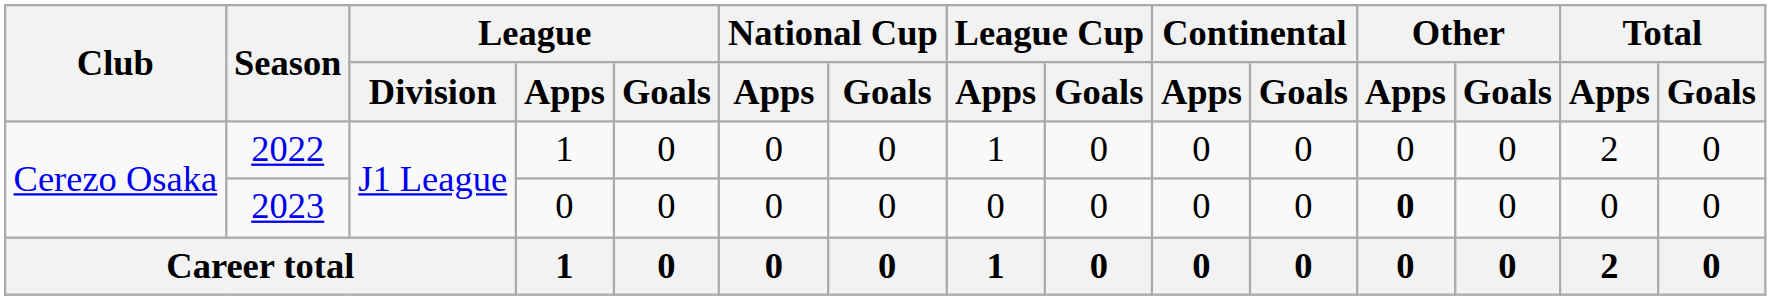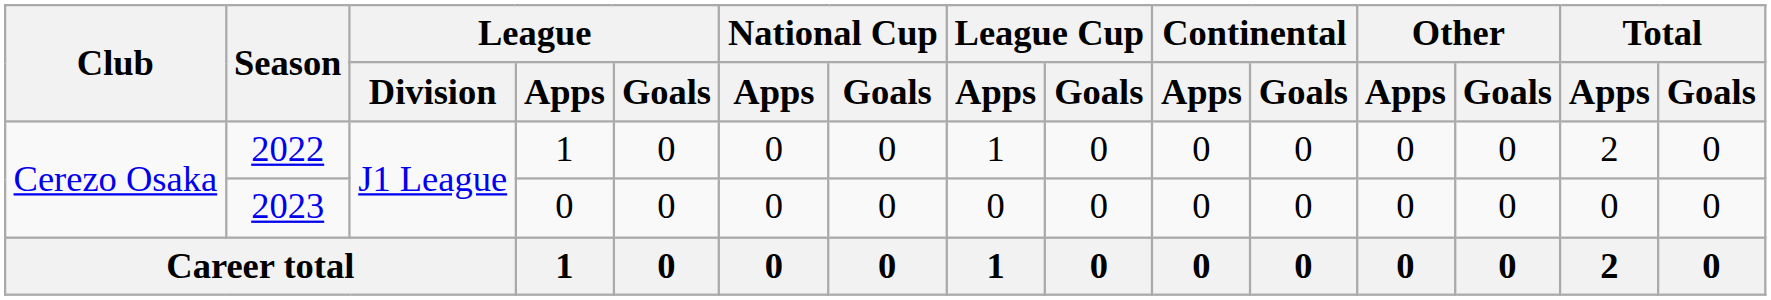(1405, 206) bold -> (1405, 206) normal
